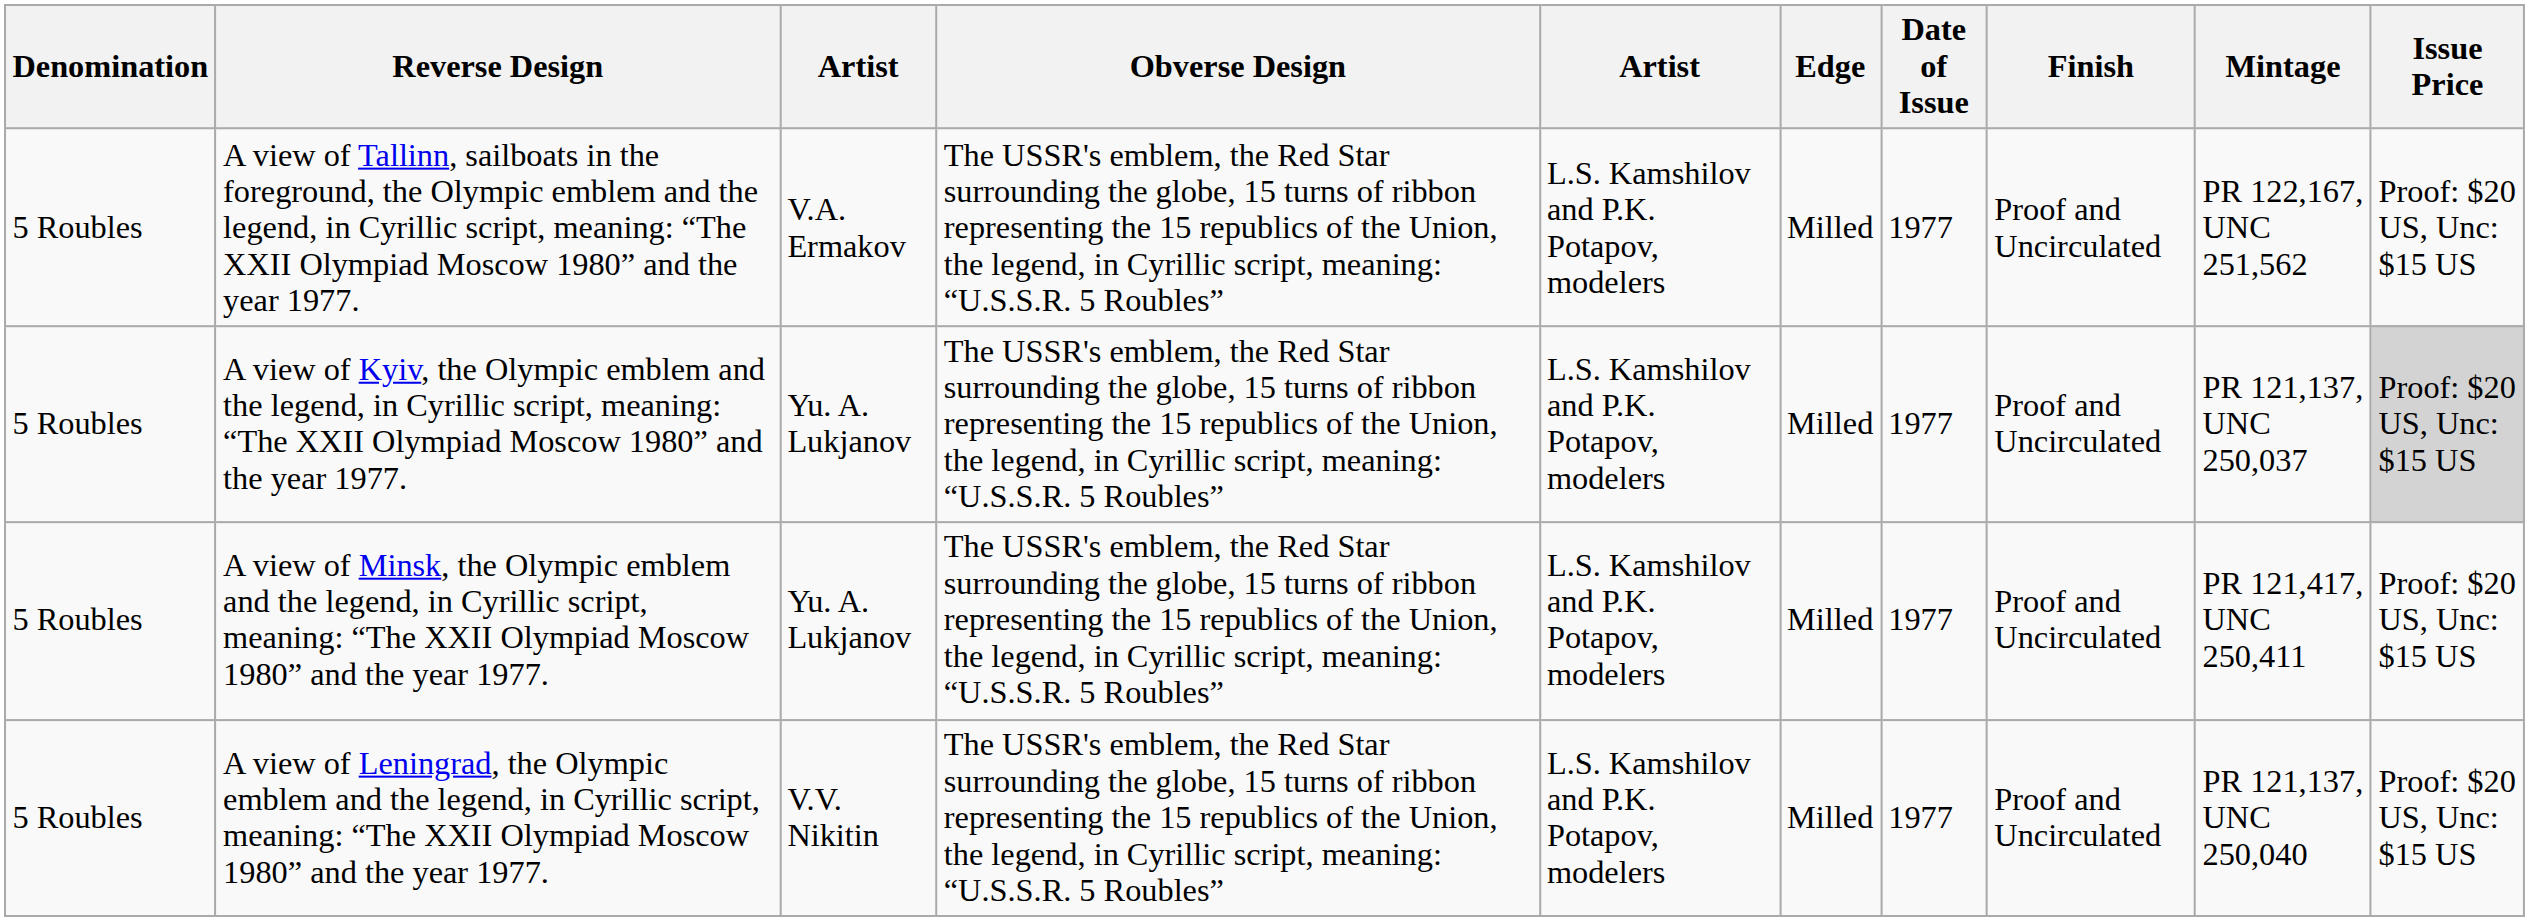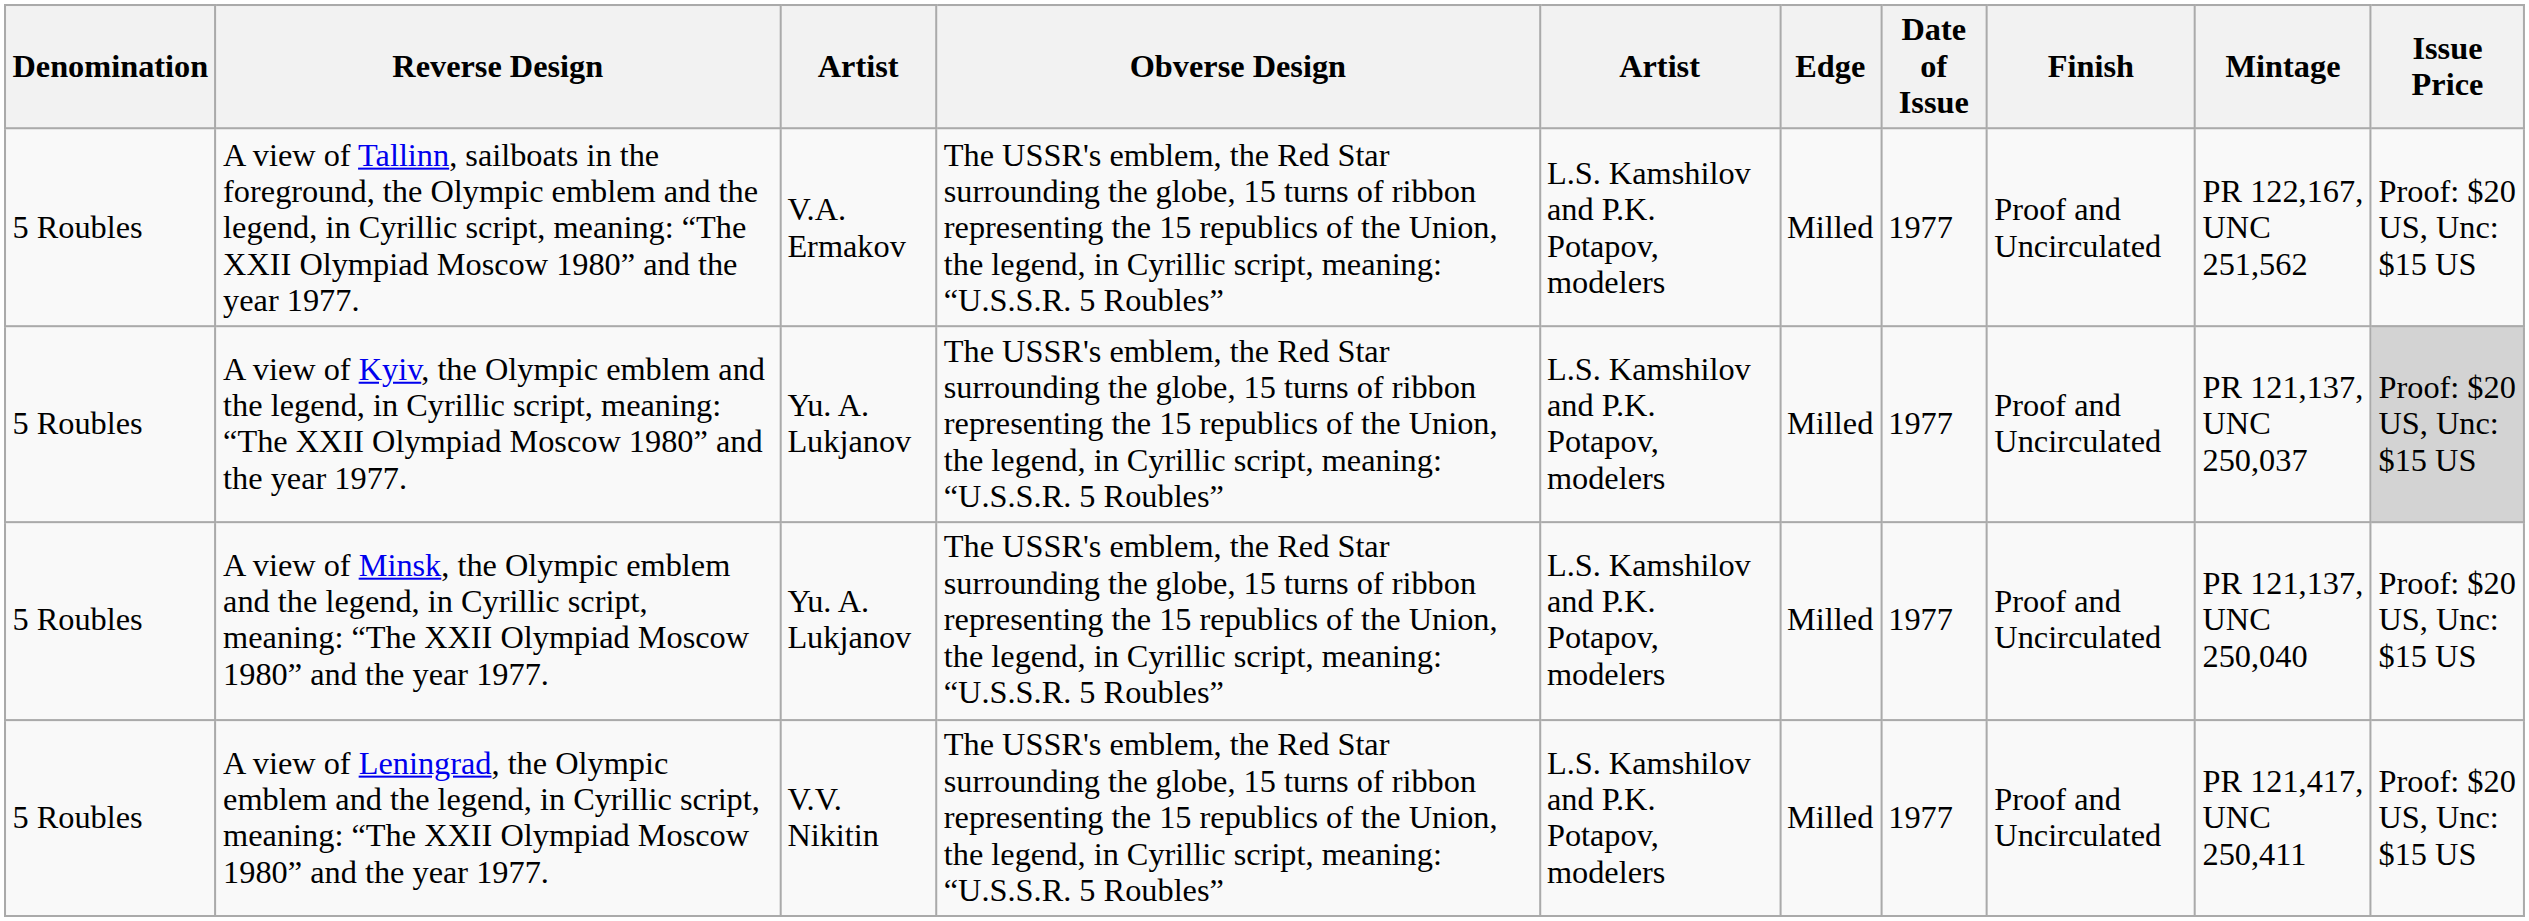(2283, 620) PR 121,417, UNC 250,411 -> (2283, 620) PR 121,137, UNC 250,040
(2283, 816) PR 121,137, UNC 250,040 -> (2283, 816) PR 121,417, UNC 250,411
